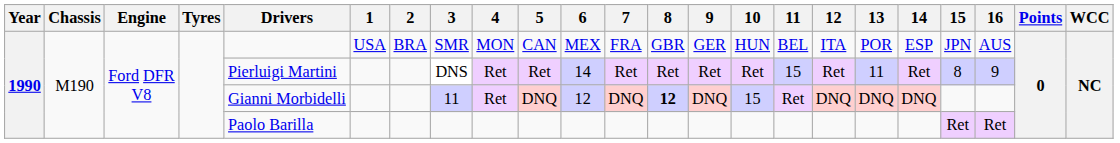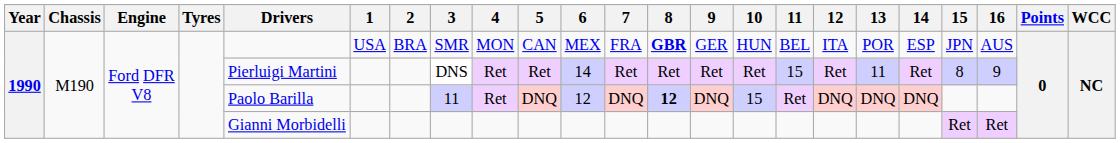(668, 44) normal -> (669, 44) bold
(287, 98) Gianni Morbidelli -> (271, 98) Paolo Barilla
(271, 125) Paolo Barilla -> (287, 125) Gianni Morbidelli
